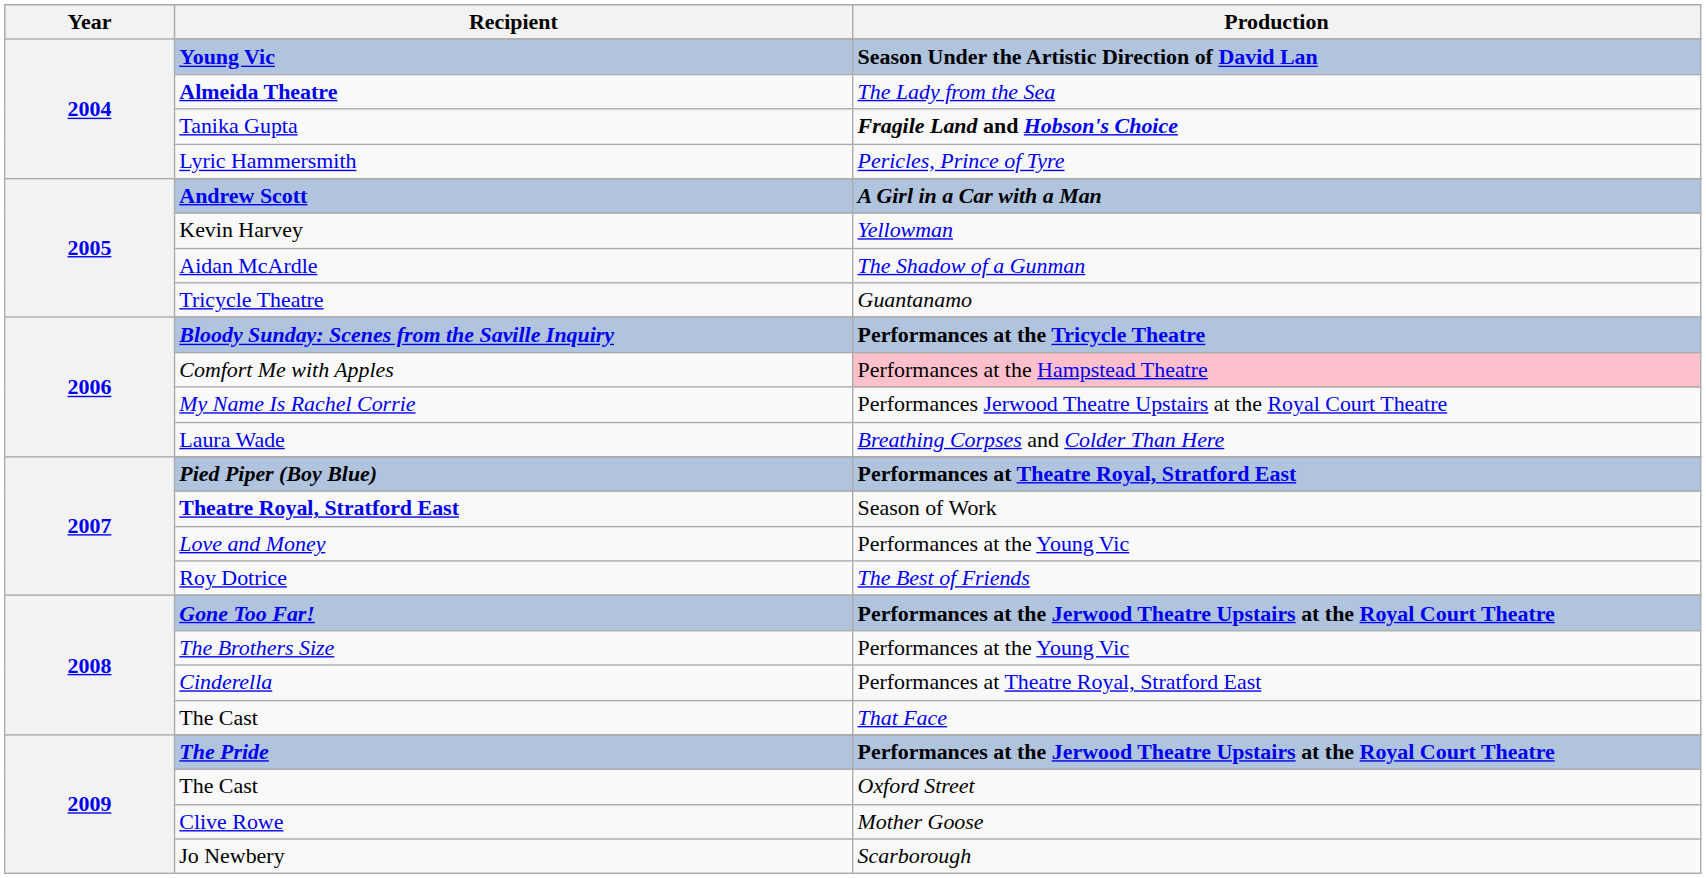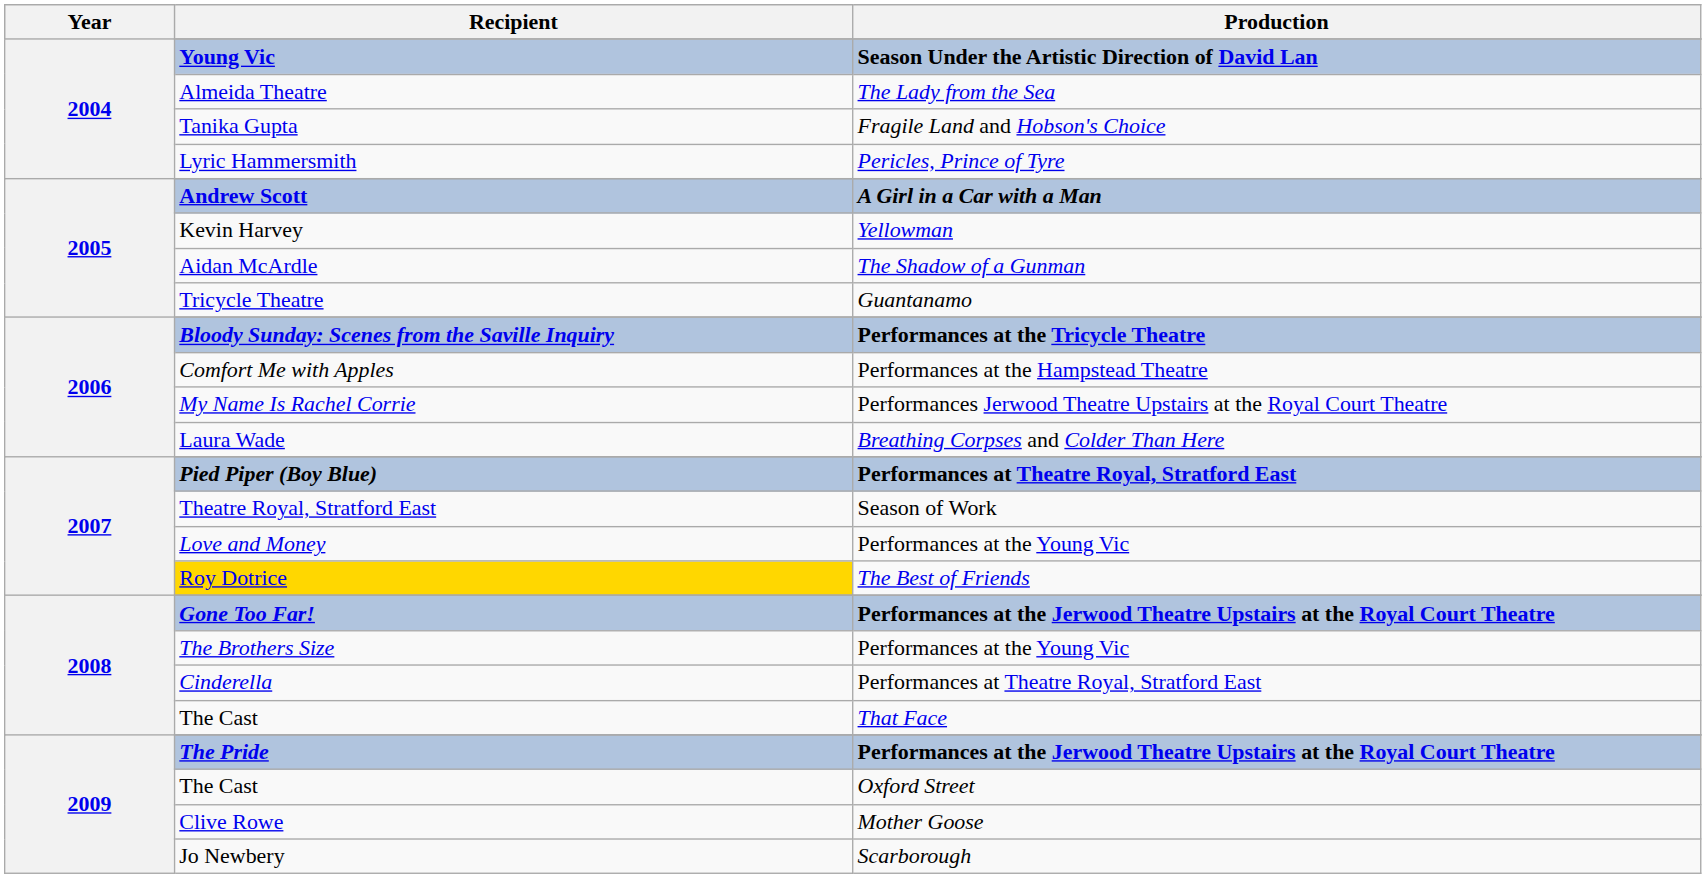(258, 91) bold -> (253, 91) normal
(1018, 126) bold -> (1012, 126) normal
(1033, 369) pink background -> (1033, 369) no background
(319, 508) bold -> (308, 508) normal
(233, 578) no background -> (233, 578) gold background
